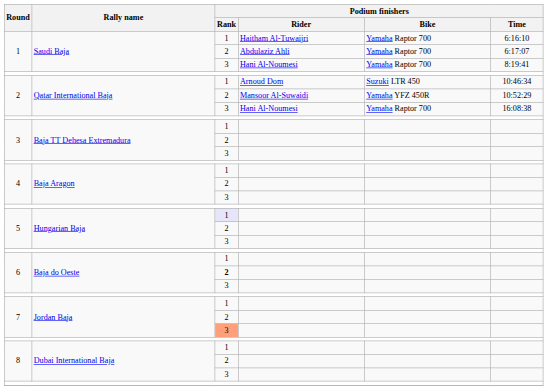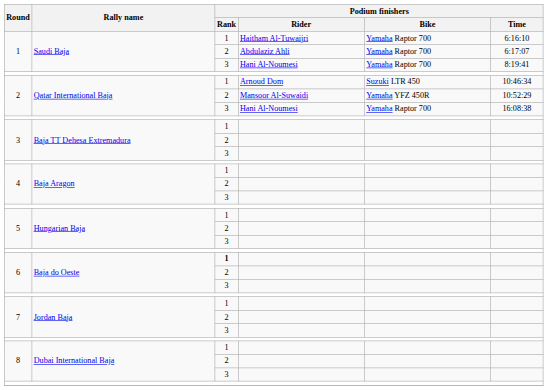(227, 214) lavender background -> (227, 214) no background
(227, 258) normal -> (227, 258) bold
(227, 272) bold -> (227, 272) normal
(227, 330) lightsalmon background -> (227, 330) no background
